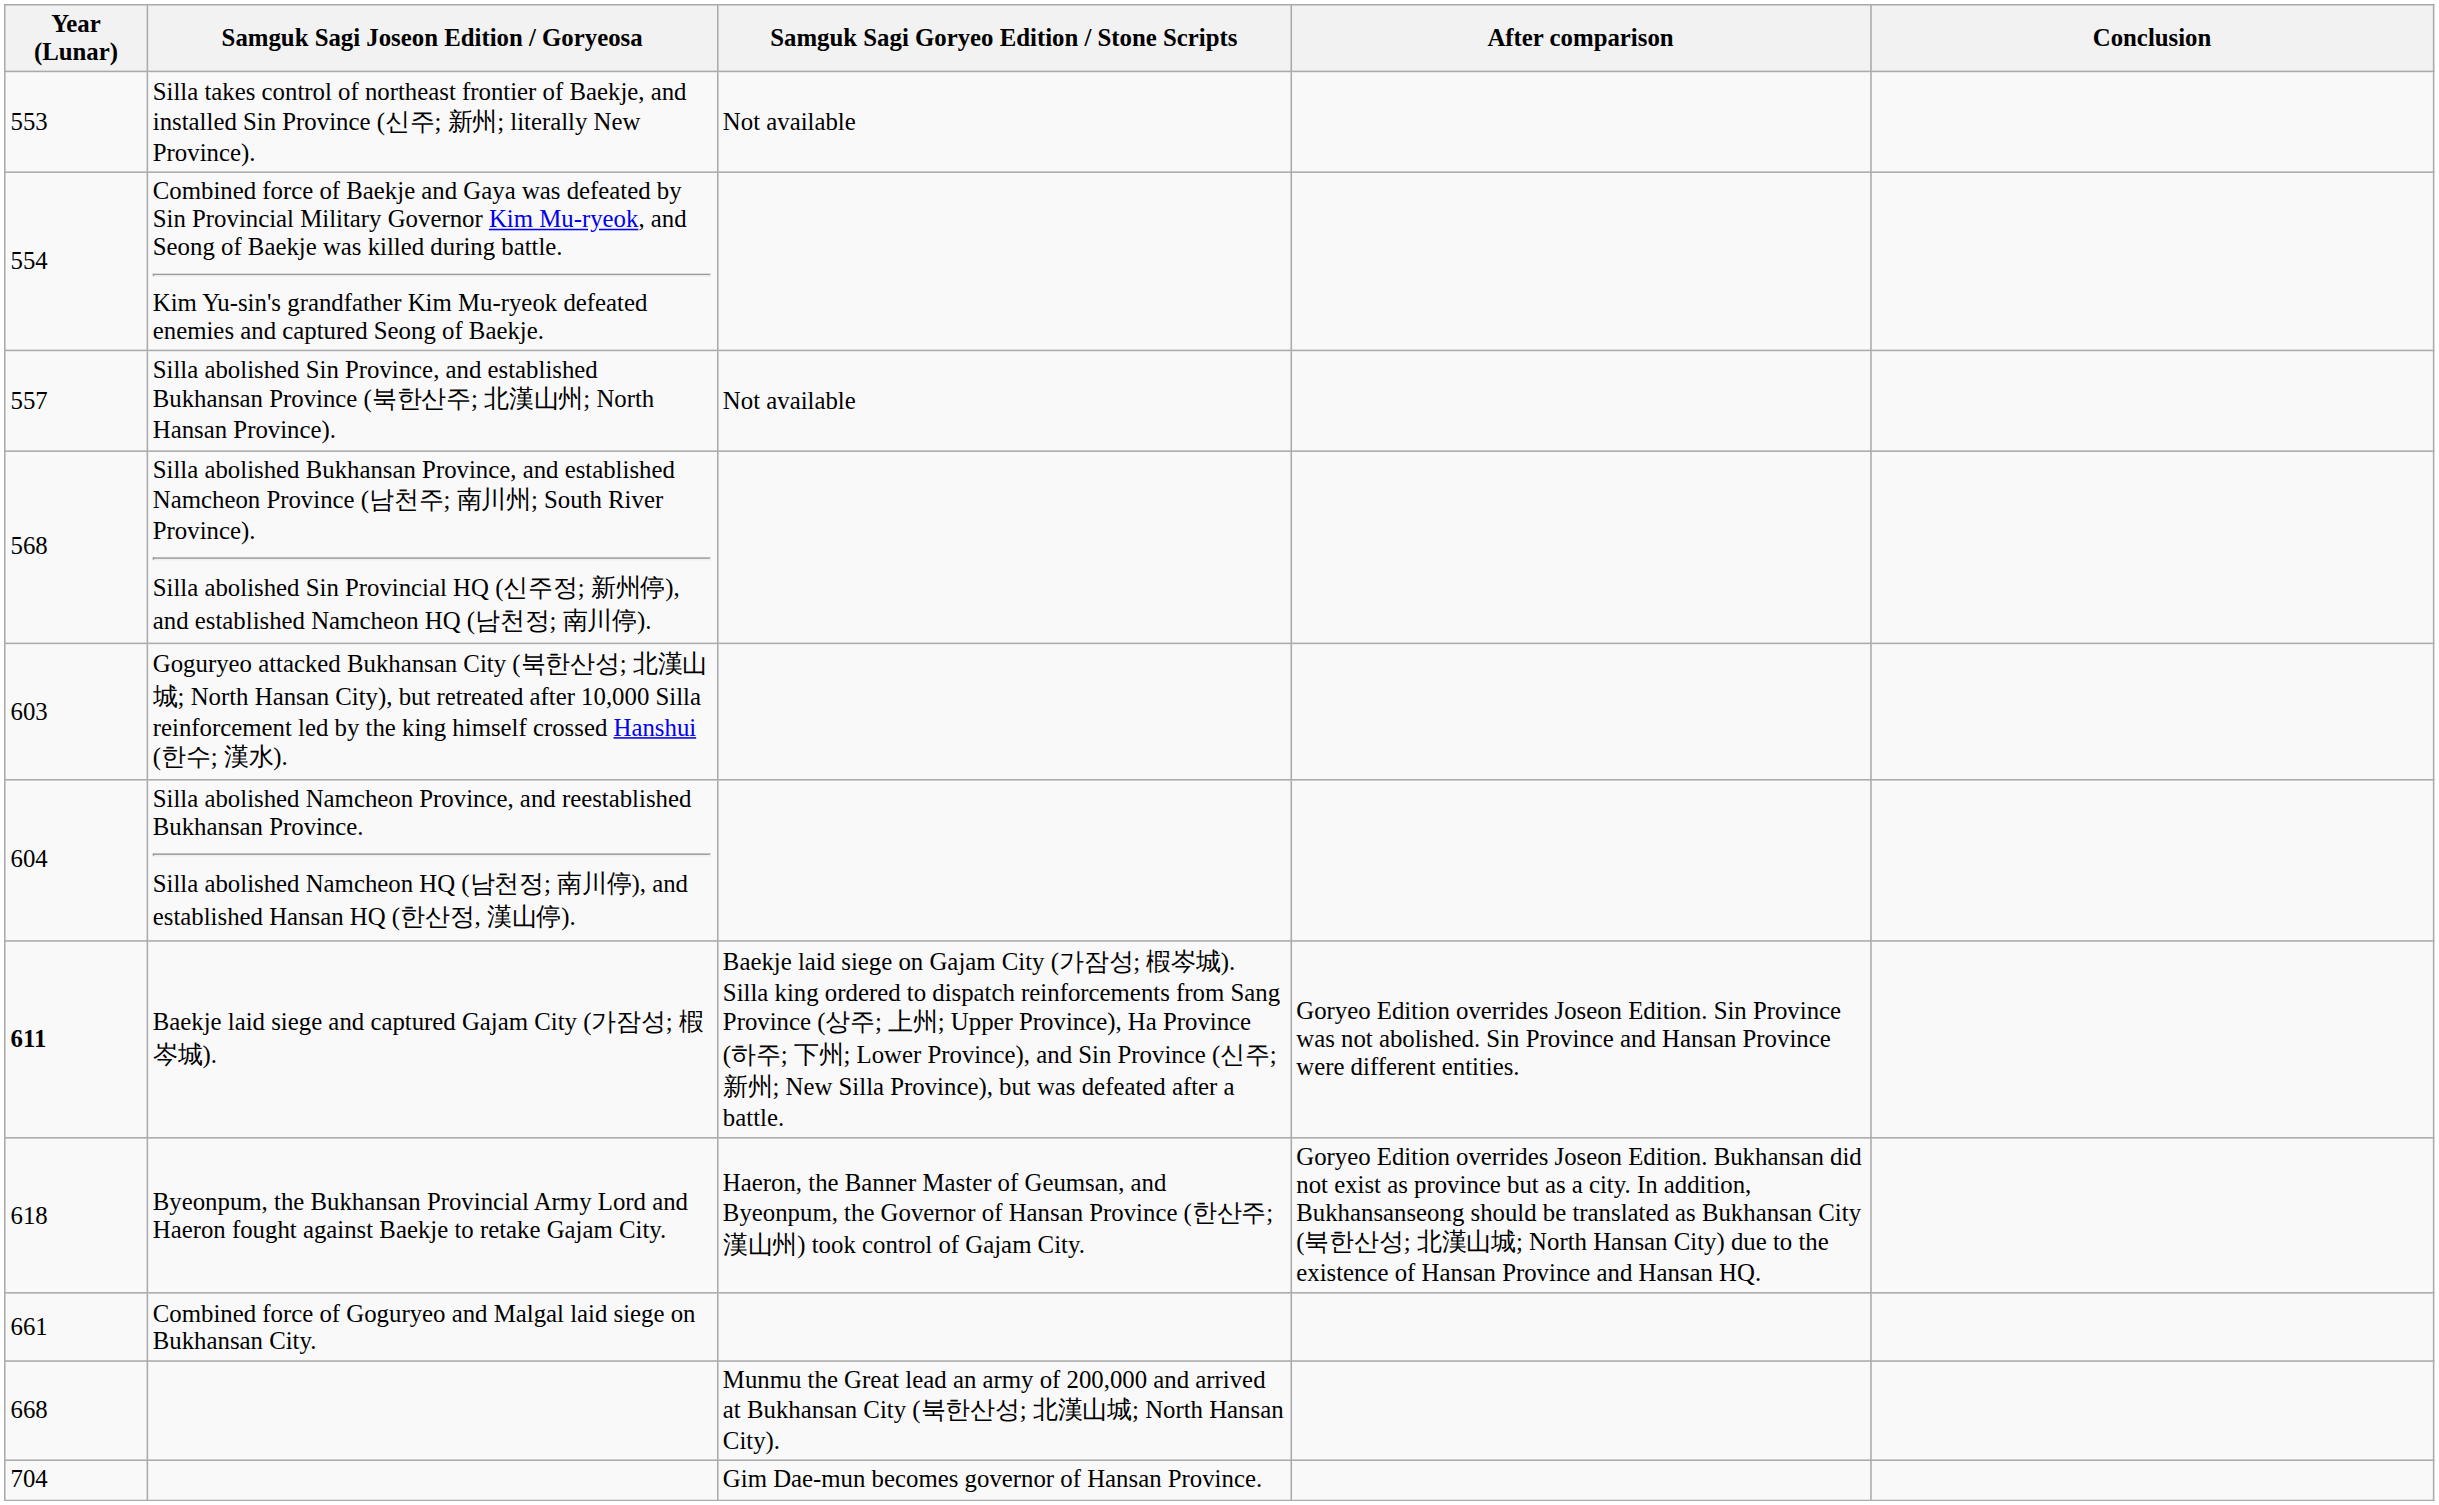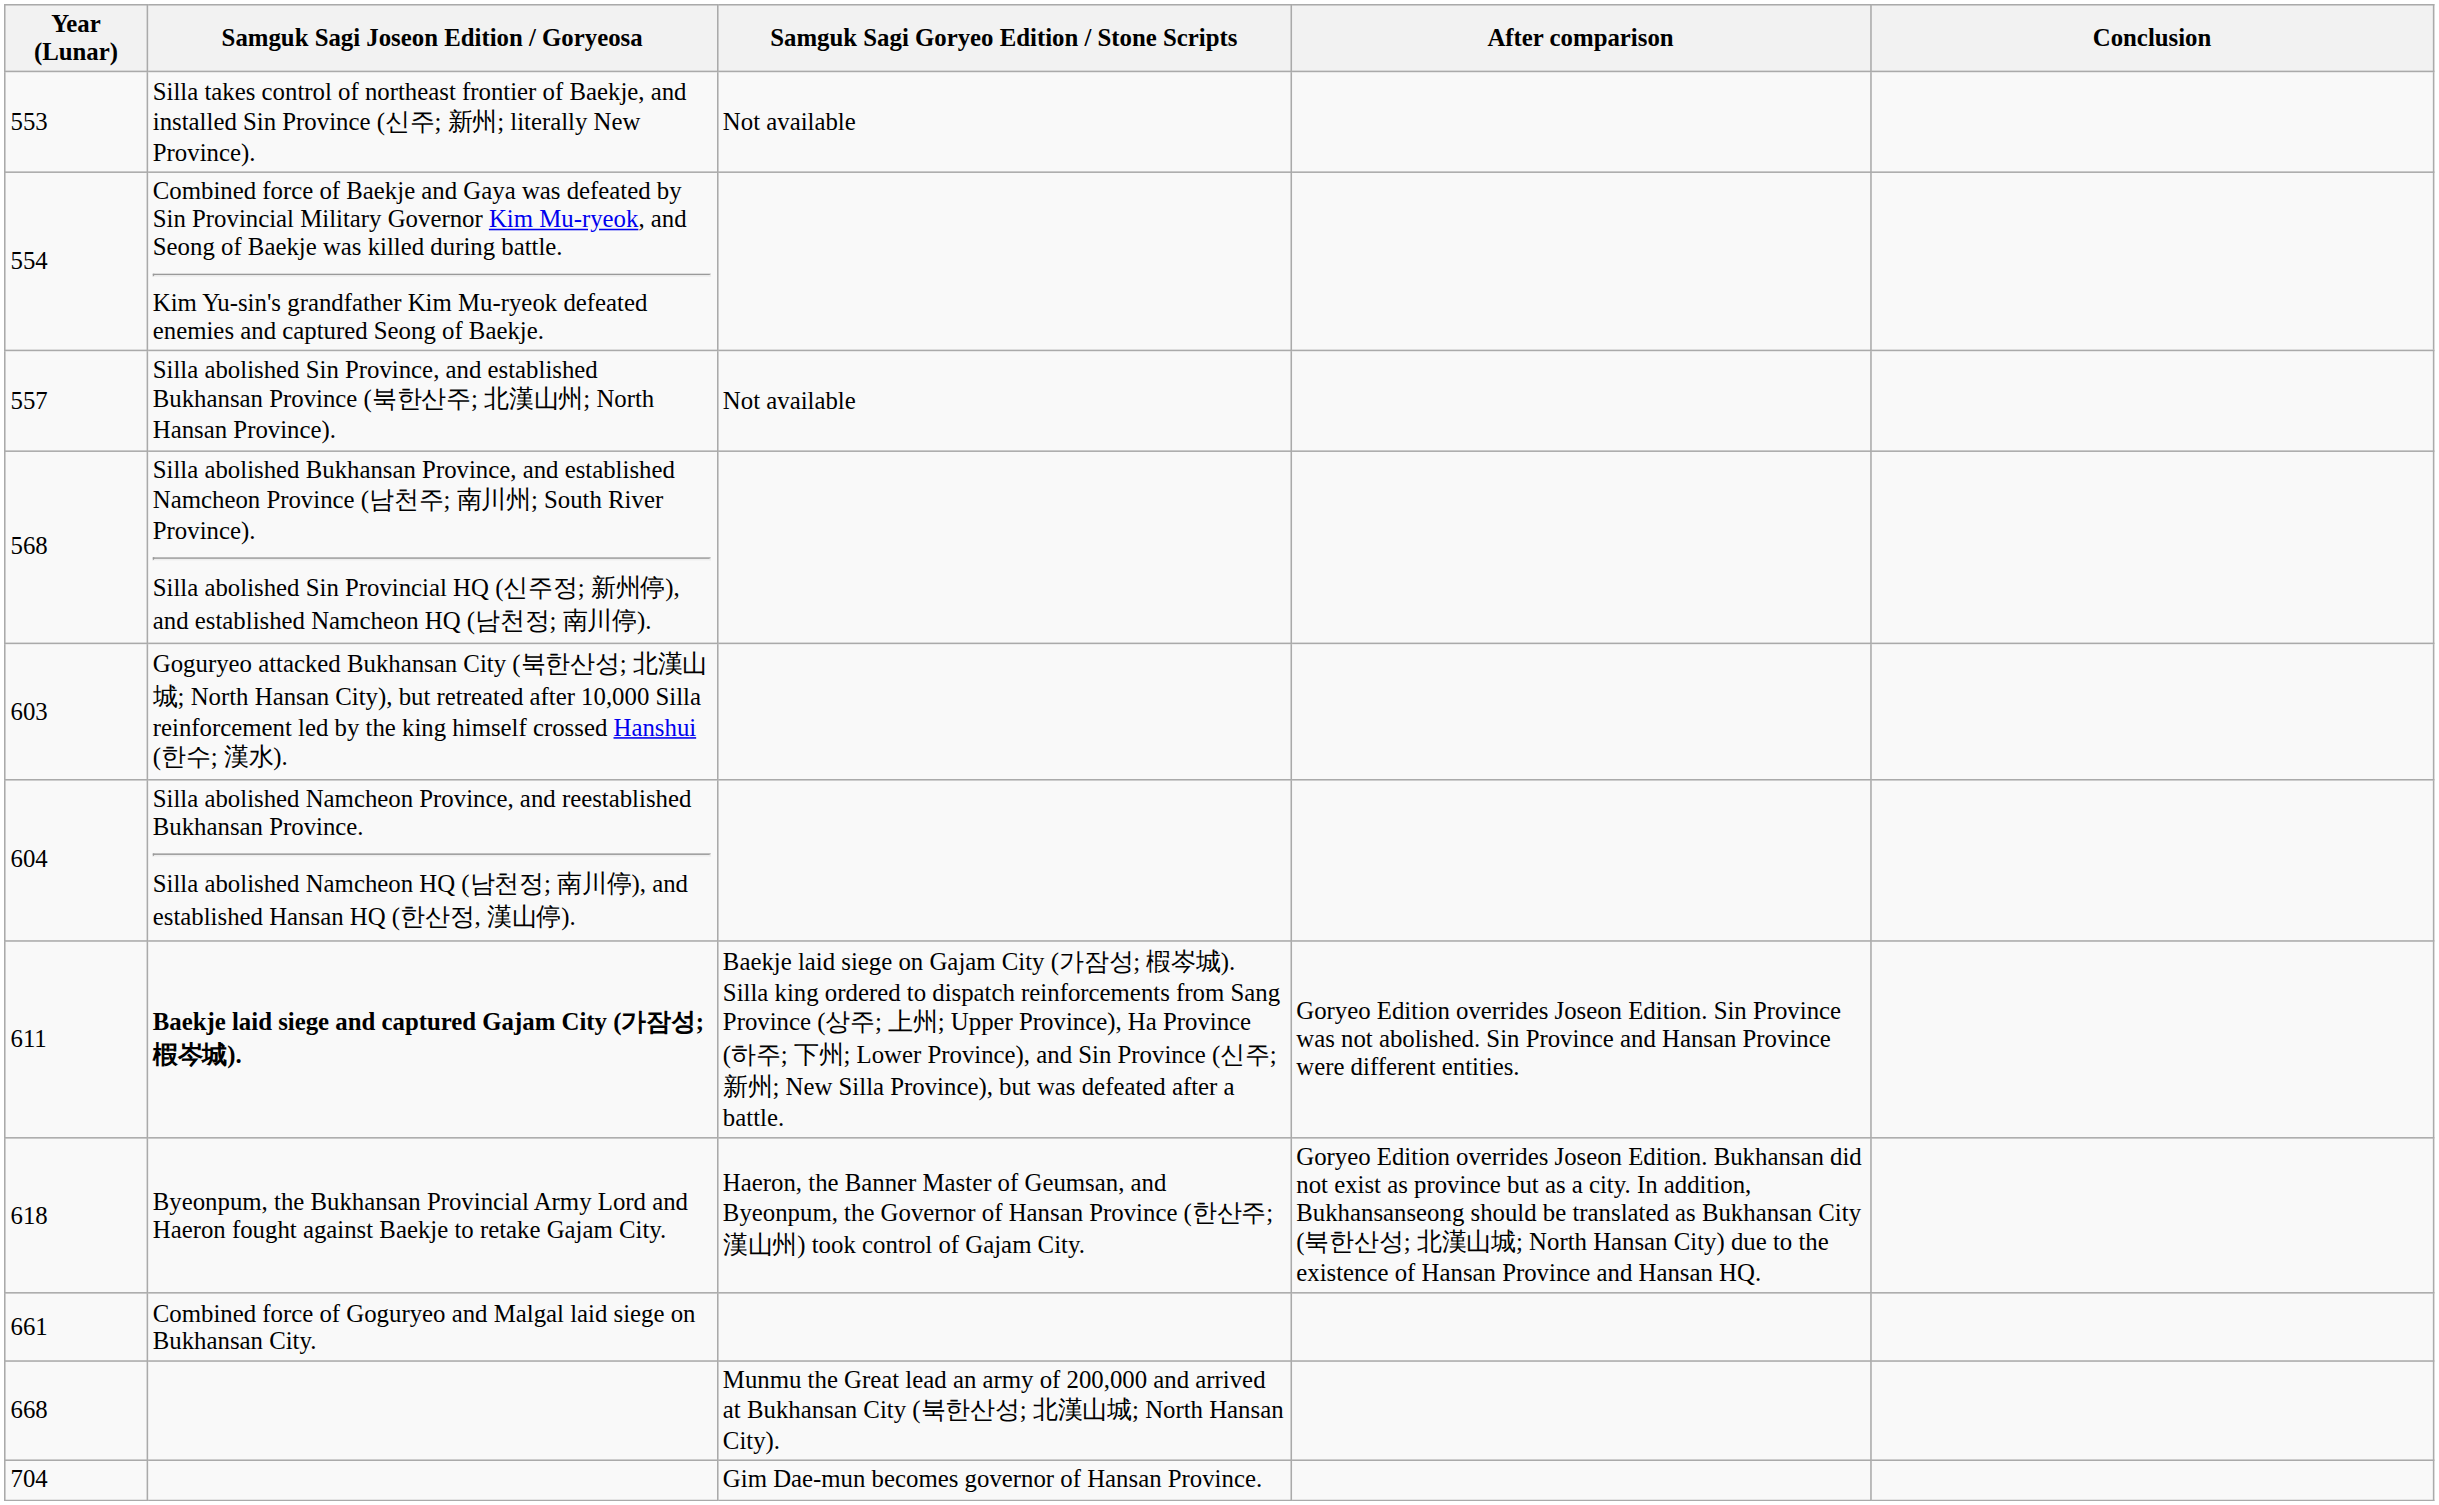(28, 1038) bold -> (29, 1038) normal
(428, 1038) normal -> (428, 1038) bold
